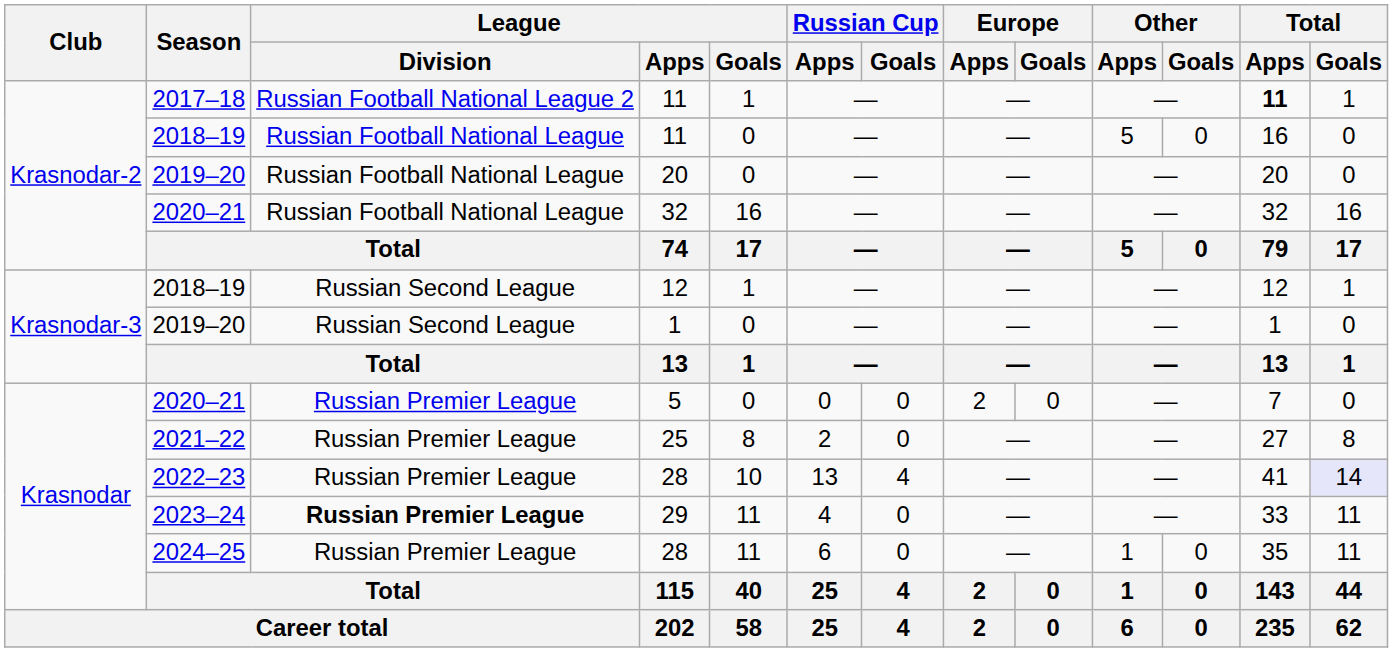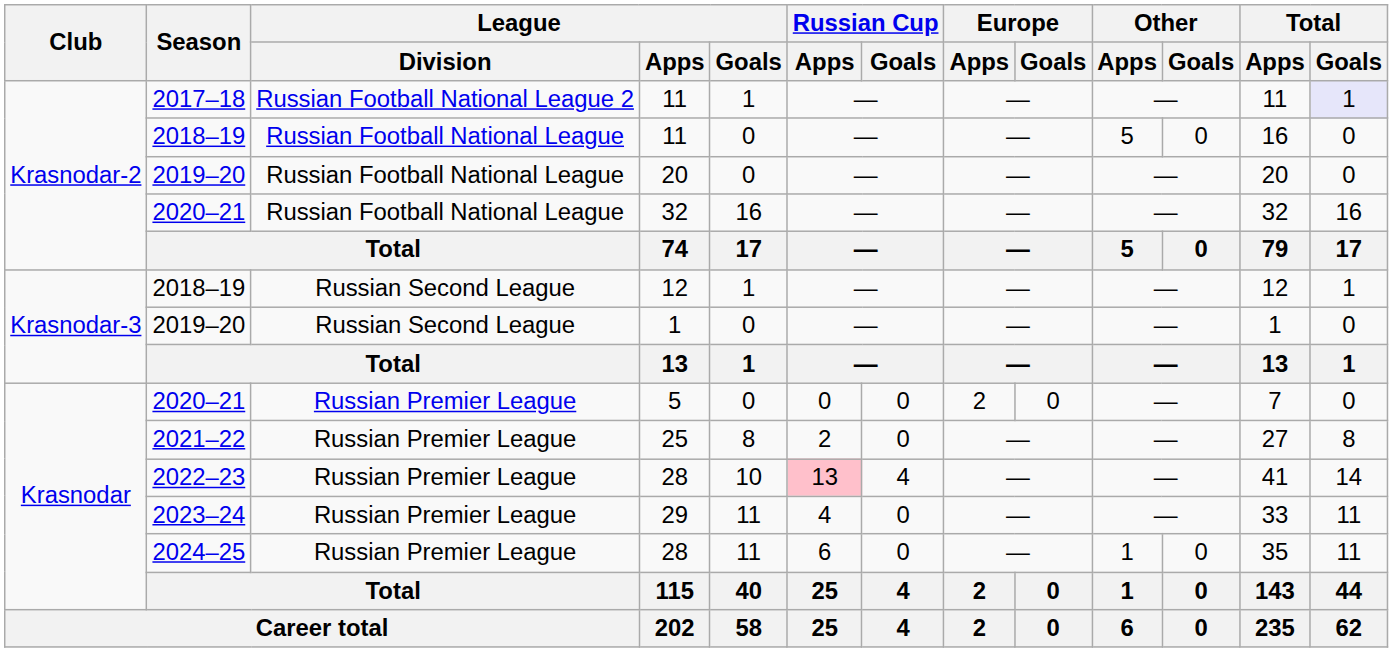(1275, 99) bold -> (1275, 99) normal
(1349, 99) no background -> (1349, 99) lavender background
(825, 477) no background -> (825, 477) pink background
(1349, 477) lavender background -> (1349, 477) no background
(445, 514) bold -> (445, 514) normal
